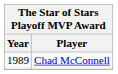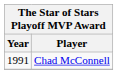(18, 60) 1989 -> (18, 60) 1991
